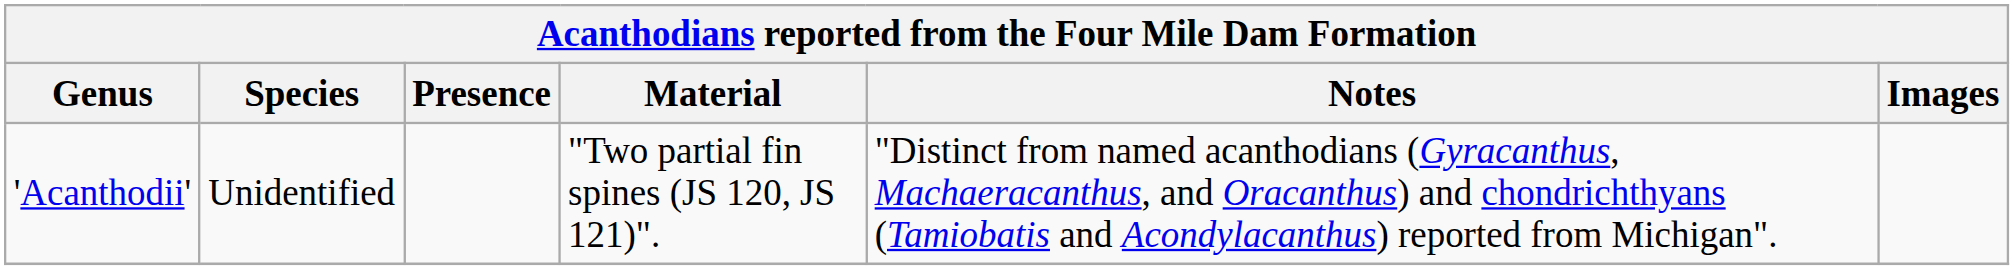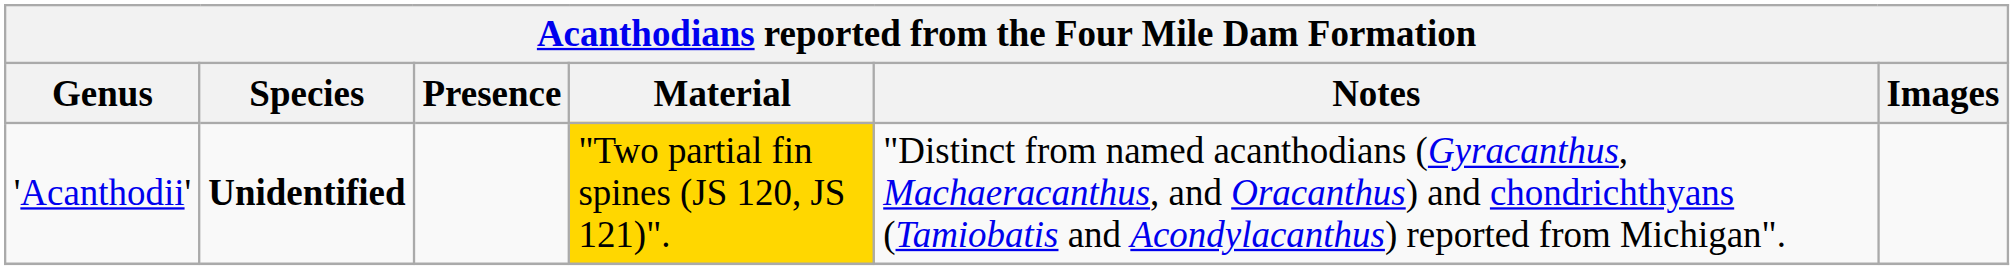(302, 192) normal -> (307, 192) bold
(702, 192) no background -> (712, 192) gold background
